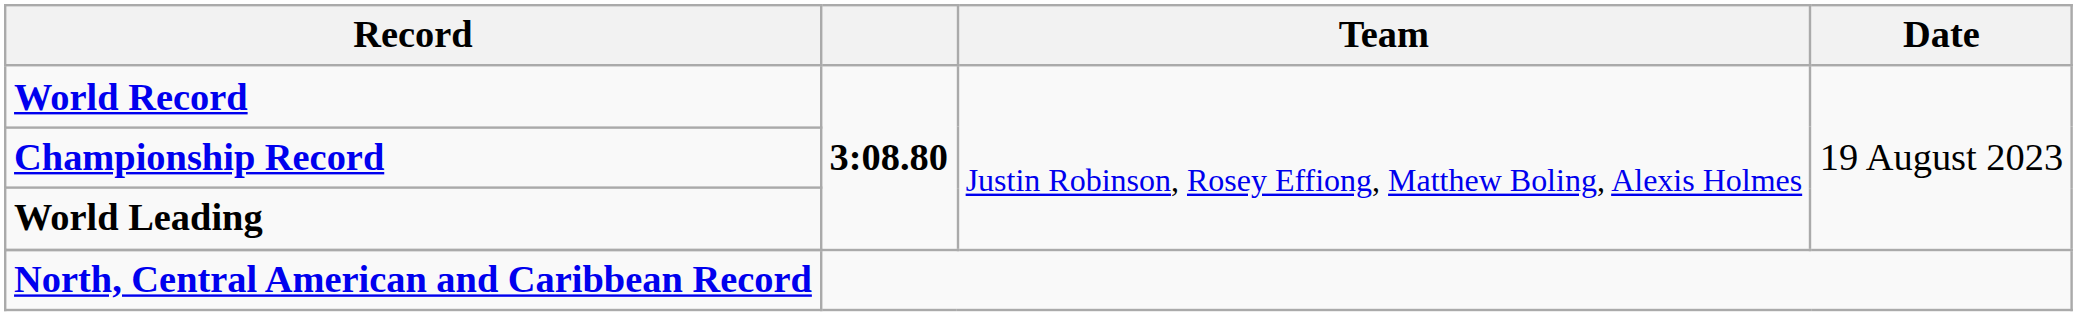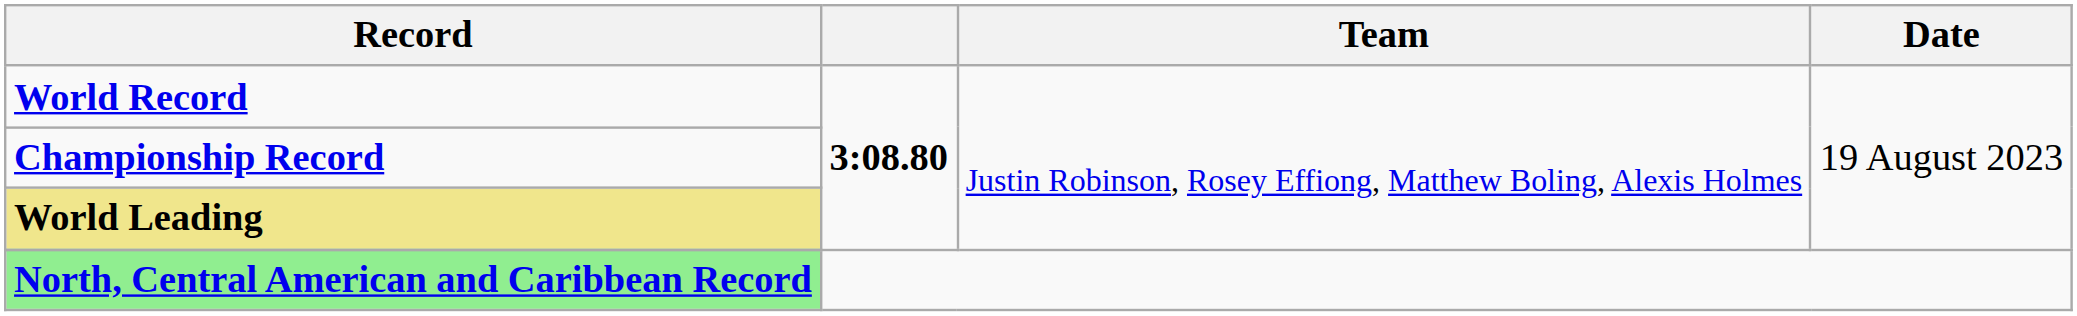(138, 217) no background -> (138, 217) khaki background
(413, 278) no background -> (413, 278) lightgreen background
